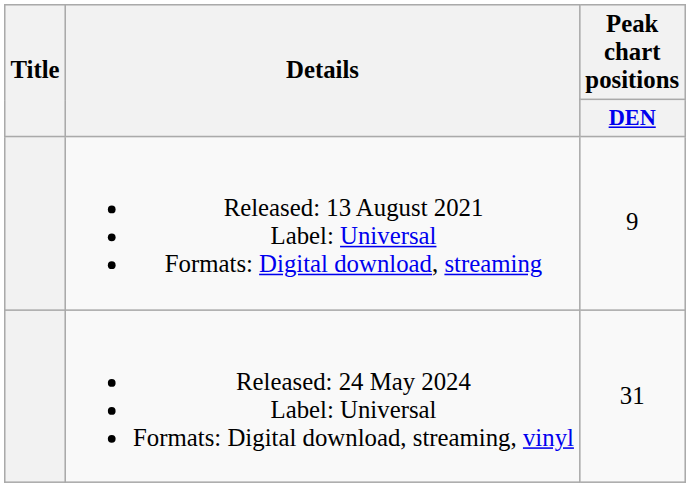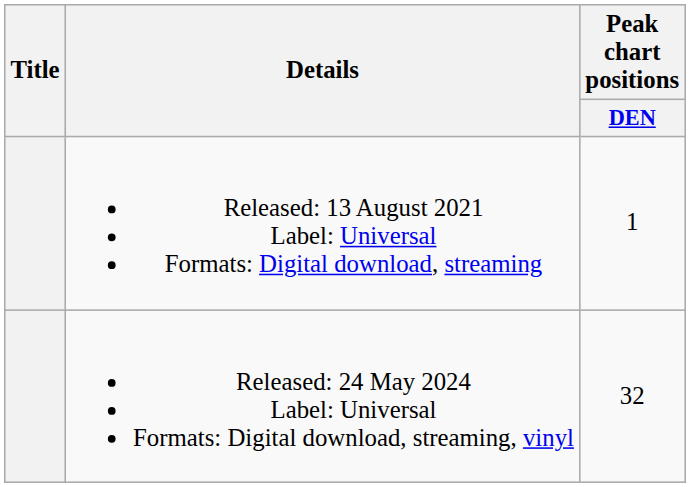(632, 222) 9 -> (632, 222) 1
(632, 395) 31 -> (632, 395) 32
